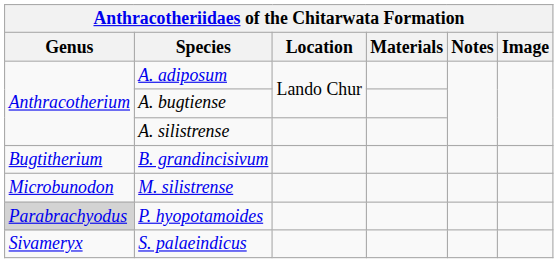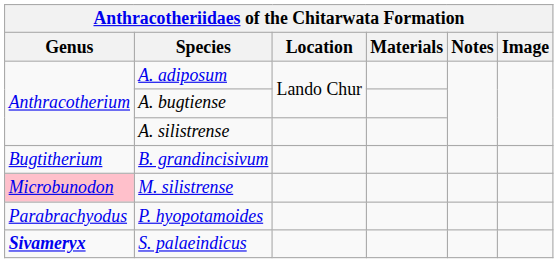(61, 187) no background -> (61, 187) pink background
(68, 215) lightgrey background -> (68, 215) no background
(46, 243) normal -> (47, 243) bold
